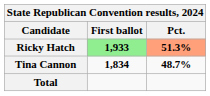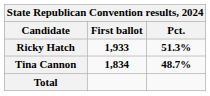(117, 47) lightgreen background -> (117, 47) no background
(176, 47) lightsalmon background -> (176, 47) no background
